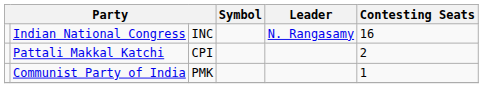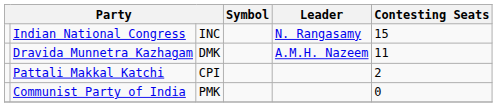(367, 34) 16 -> (381, 34) 15
+ row: (103, 53)
(363, 73) 1 -> (378, 92) 0
